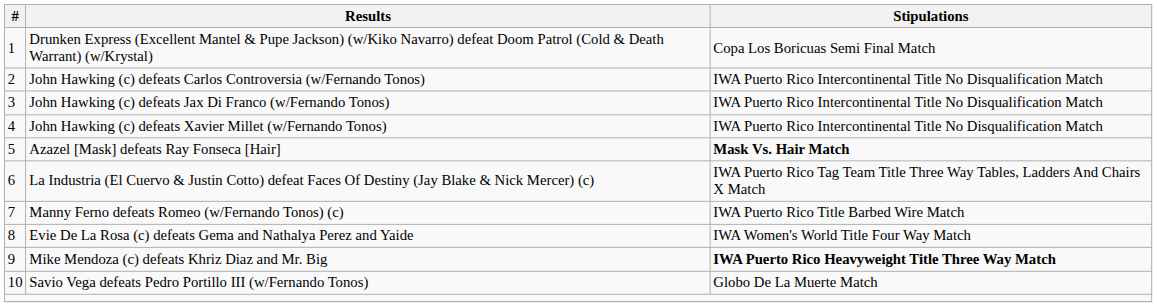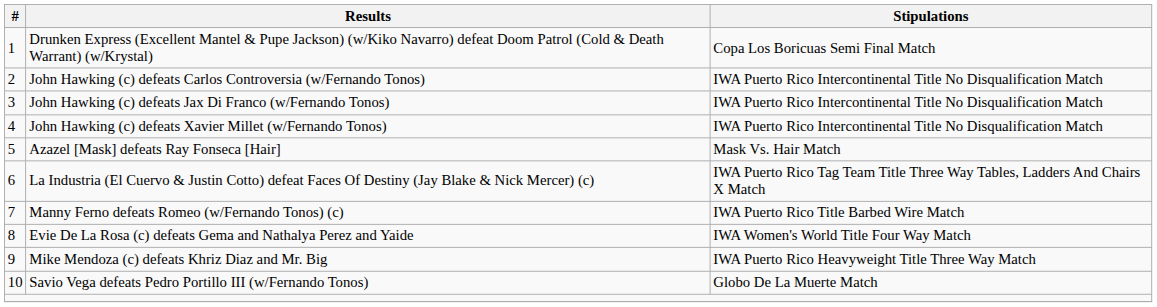(781, 149) bold -> (777, 149) normal
(885, 259) bold -> (875, 259) normal
